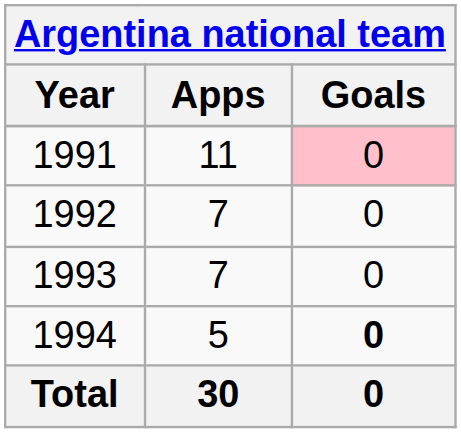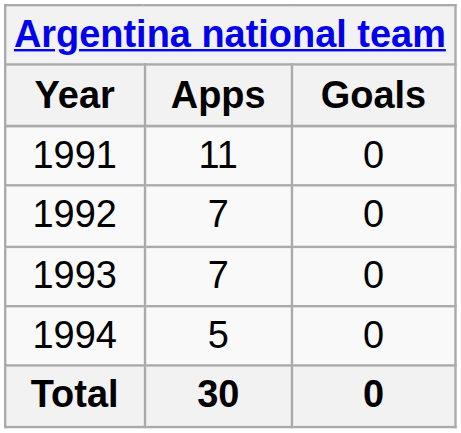(373, 154) pink background -> (373, 154) no background
(373, 335) bold -> (373, 335) normal
